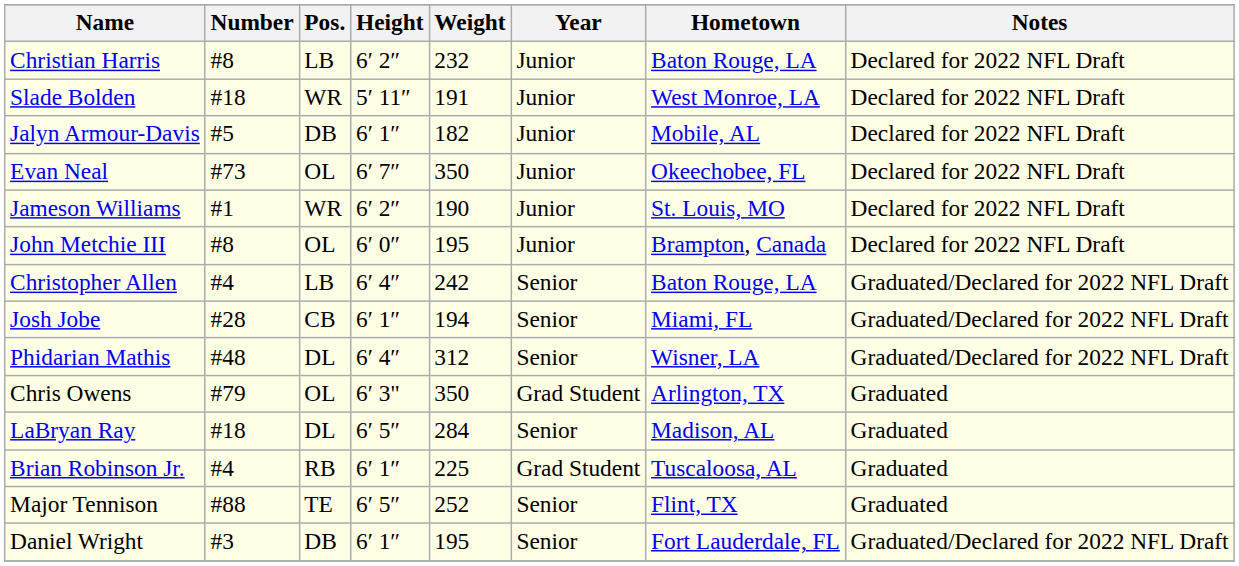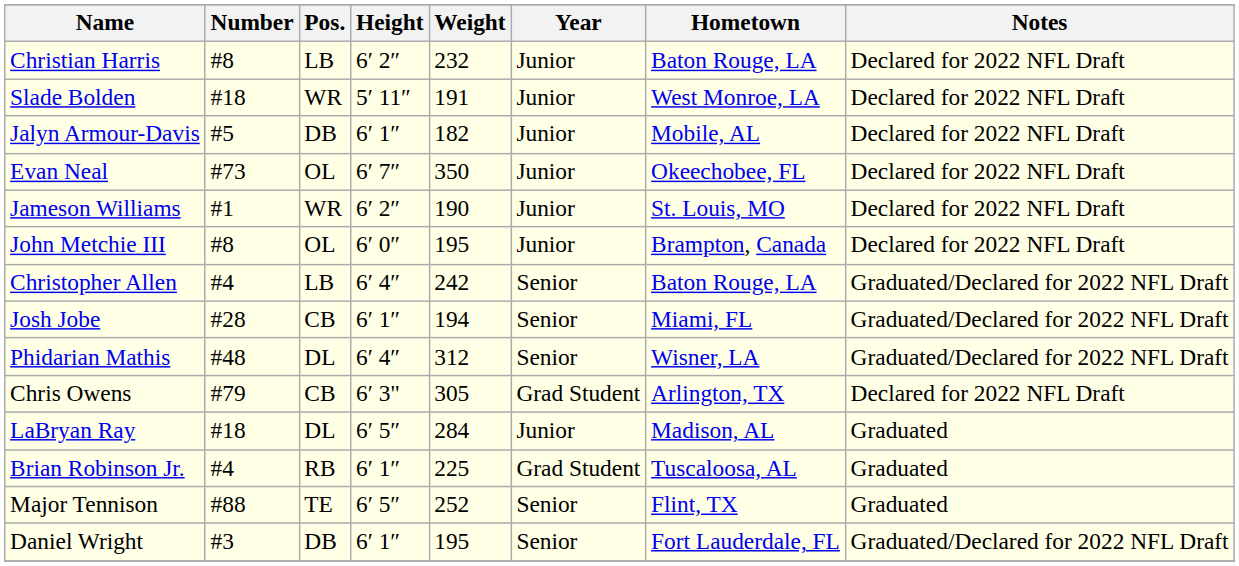(320, 393) OL -> (320, 393) CB
(452, 393) 350 -> (452, 393) 305
(899, 393) Graduated -> (988, 393) Declared for 2022 NFL Draft
(547, 430) Senior -> (546, 430) Junior
